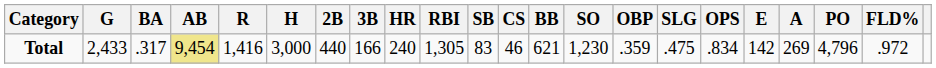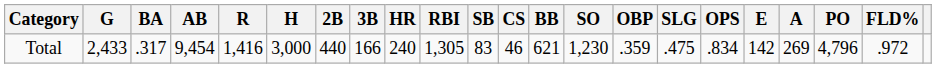(44, 48) bold -> (44, 48) normal
(195, 48) khaki background -> (195, 48) no background
